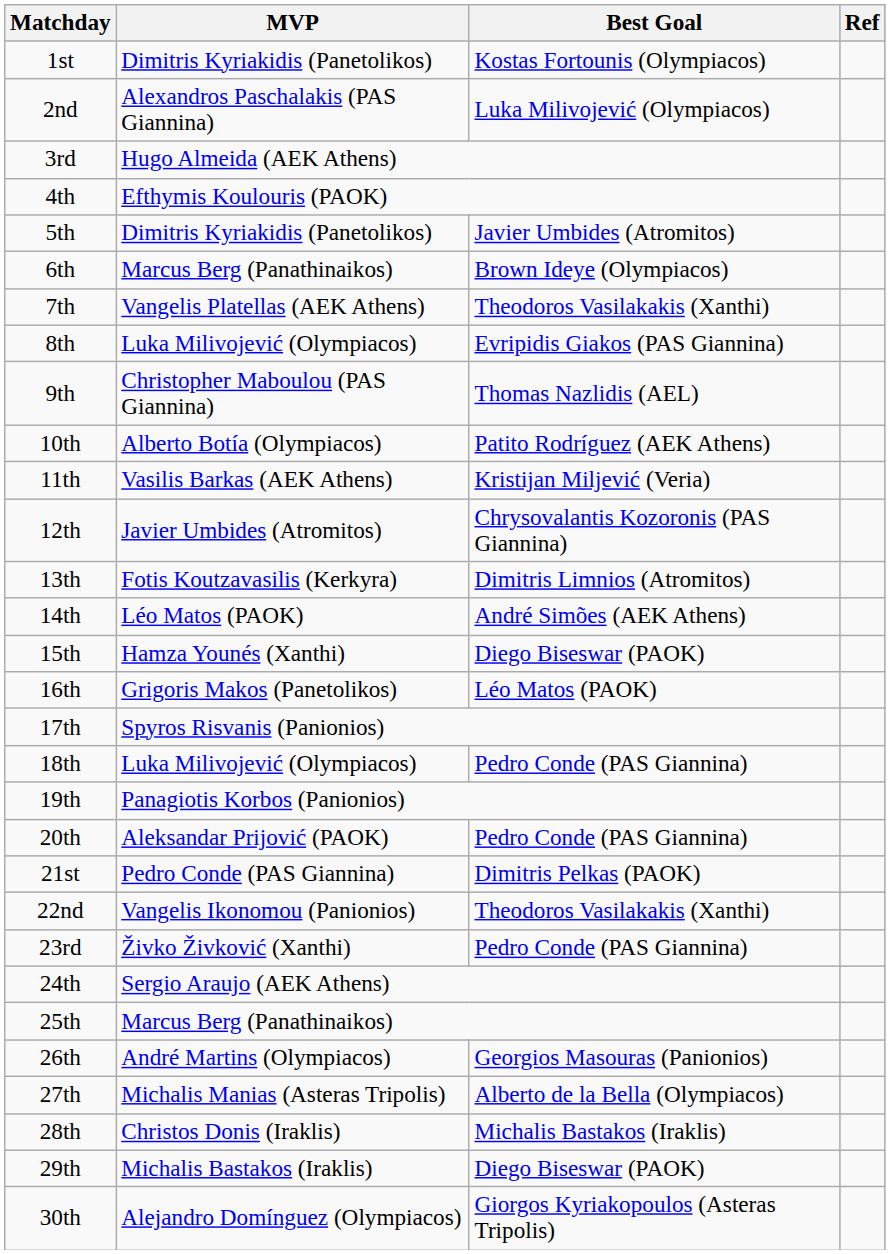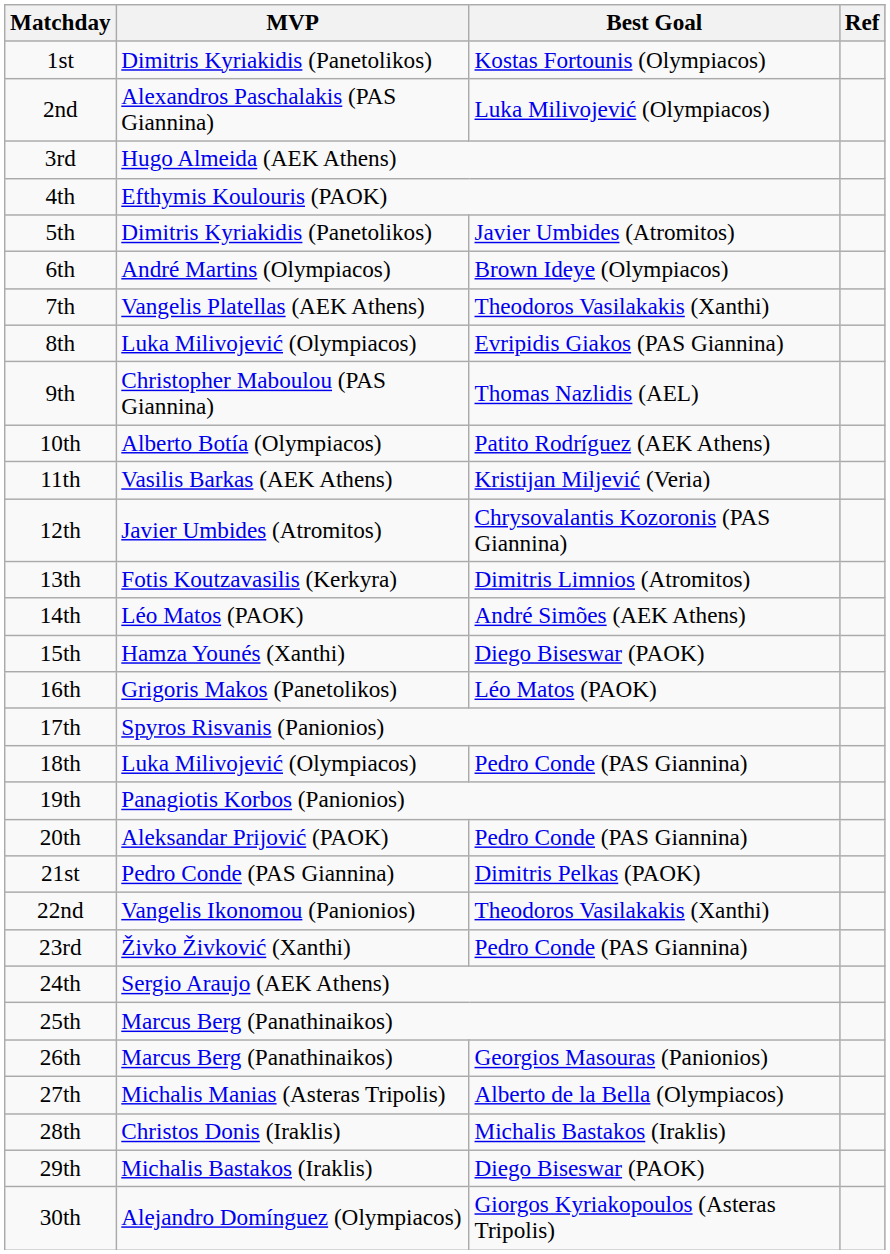(257, 269) Marcus Berg (Panathinaikos) -> (256, 269) André Martins (Olympiacos)
(256, 1057) André Martins (Olympiacos) -> (257, 1057) Marcus Berg (Panathinaikos)
